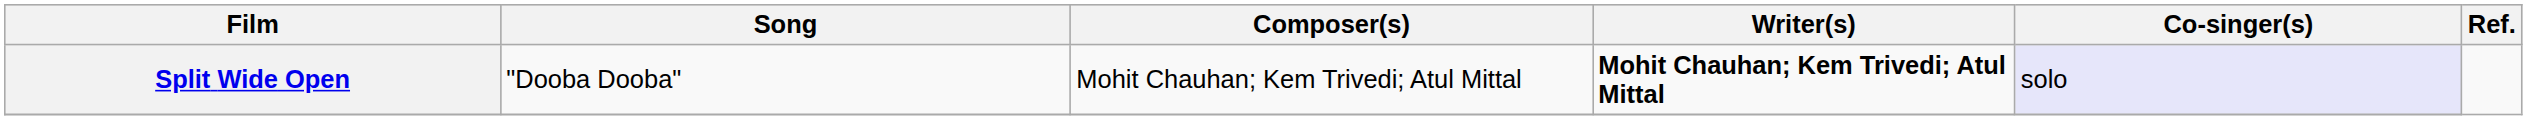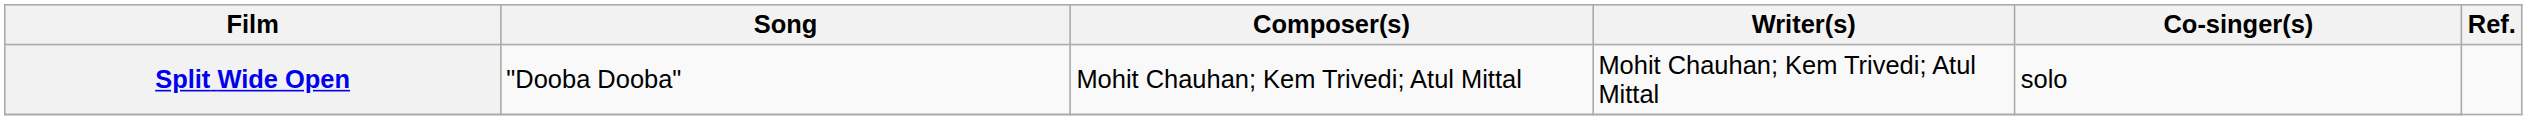(1802, 79) bold -> (1787, 79) normal
(2044, 79) lavender background -> (2044, 79) no background
